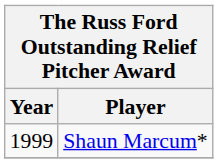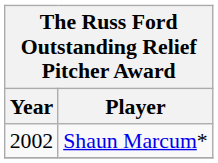(31, 140) 1999 -> (31, 140) 2002
